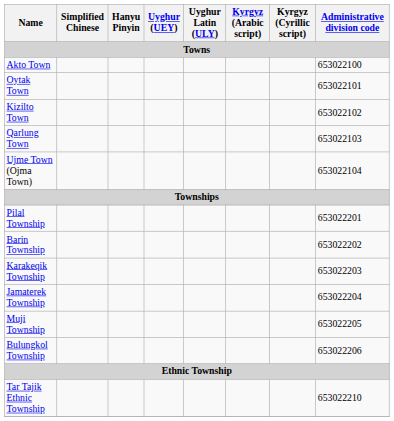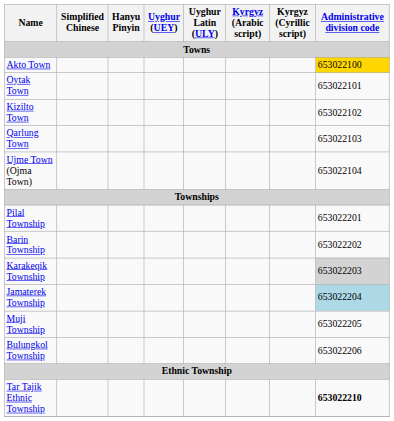(340, 65) no background -> (340, 65) gold background
(340, 271) no background -> (340, 271) lightgrey background
(340, 297) no background -> (340, 297) lightblue background
(340, 398) normal -> (340, 398) bold
